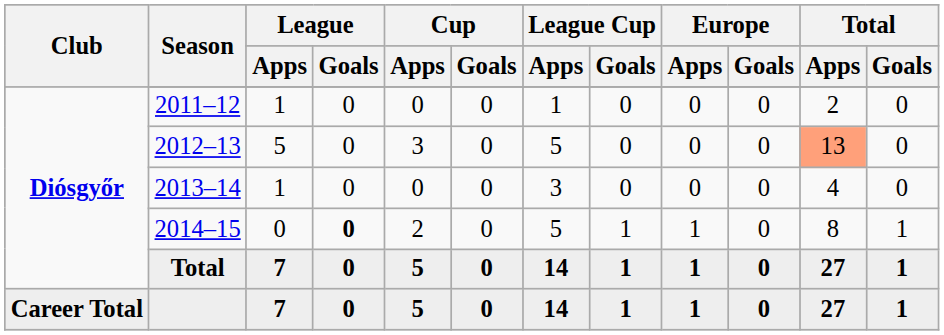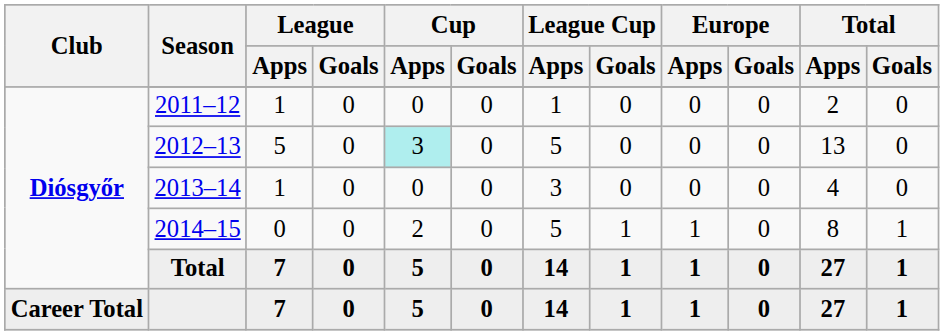(418, 147) no background -> (418, 147) paleturquoise background
(833, 147) lightsalmon background -> (833, 147) no background
(349, 228) bold -> (349, 228) normal
